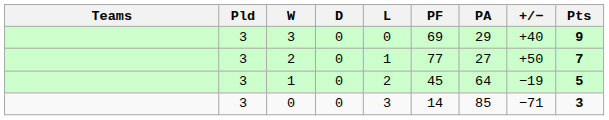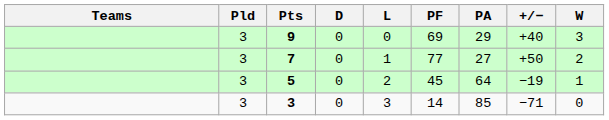columns swapped: (291, 16) <-> (579, 16)
